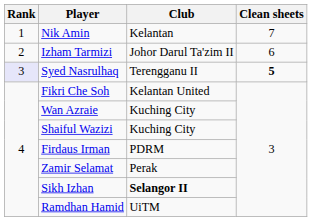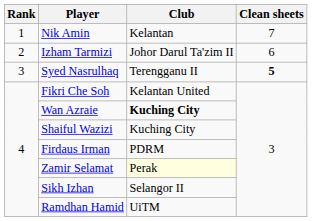(21, 71) lavender background -> (21, 71) no background
(162, 110) normal -> (164, 110) bold
(143, 168) no background -> (143, 168) lightyellow background
(159, 187) bold -> (157, 187) normal
